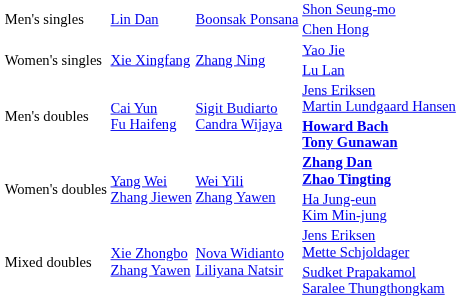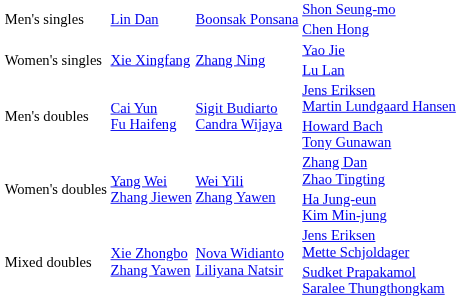(350, 134) bold -> (347, 134) normal
(347, 171) bold -> (344, 171) normal
